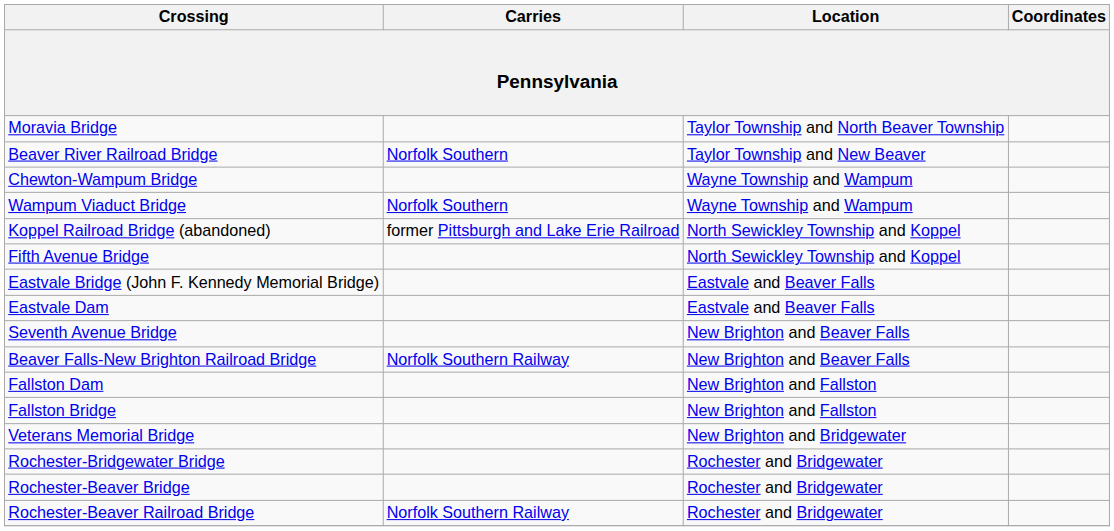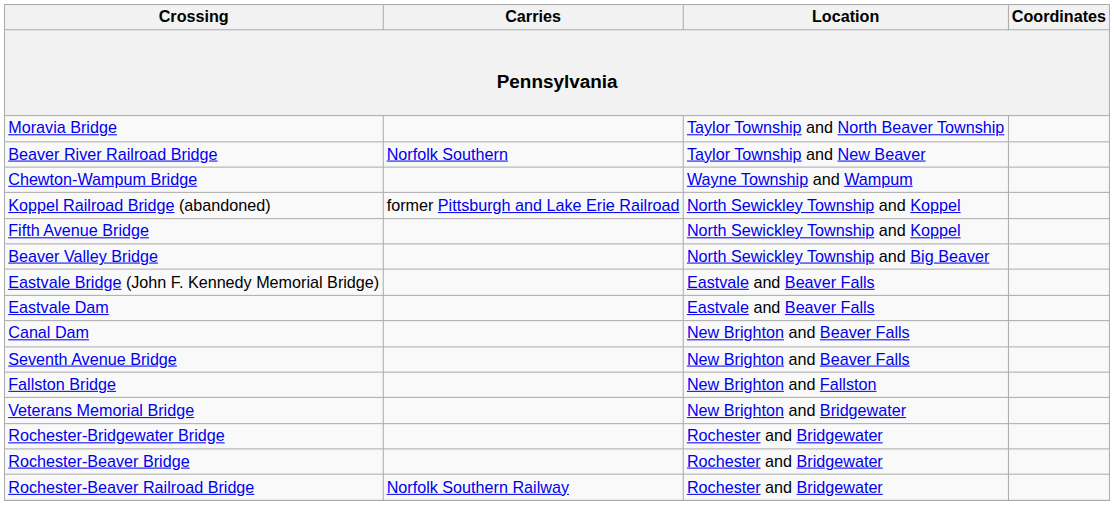- row: (97, 205)
+ row: (83, 256)
+ row: (49, 333)
- row: (162, 359)
- row: (56, 384)
